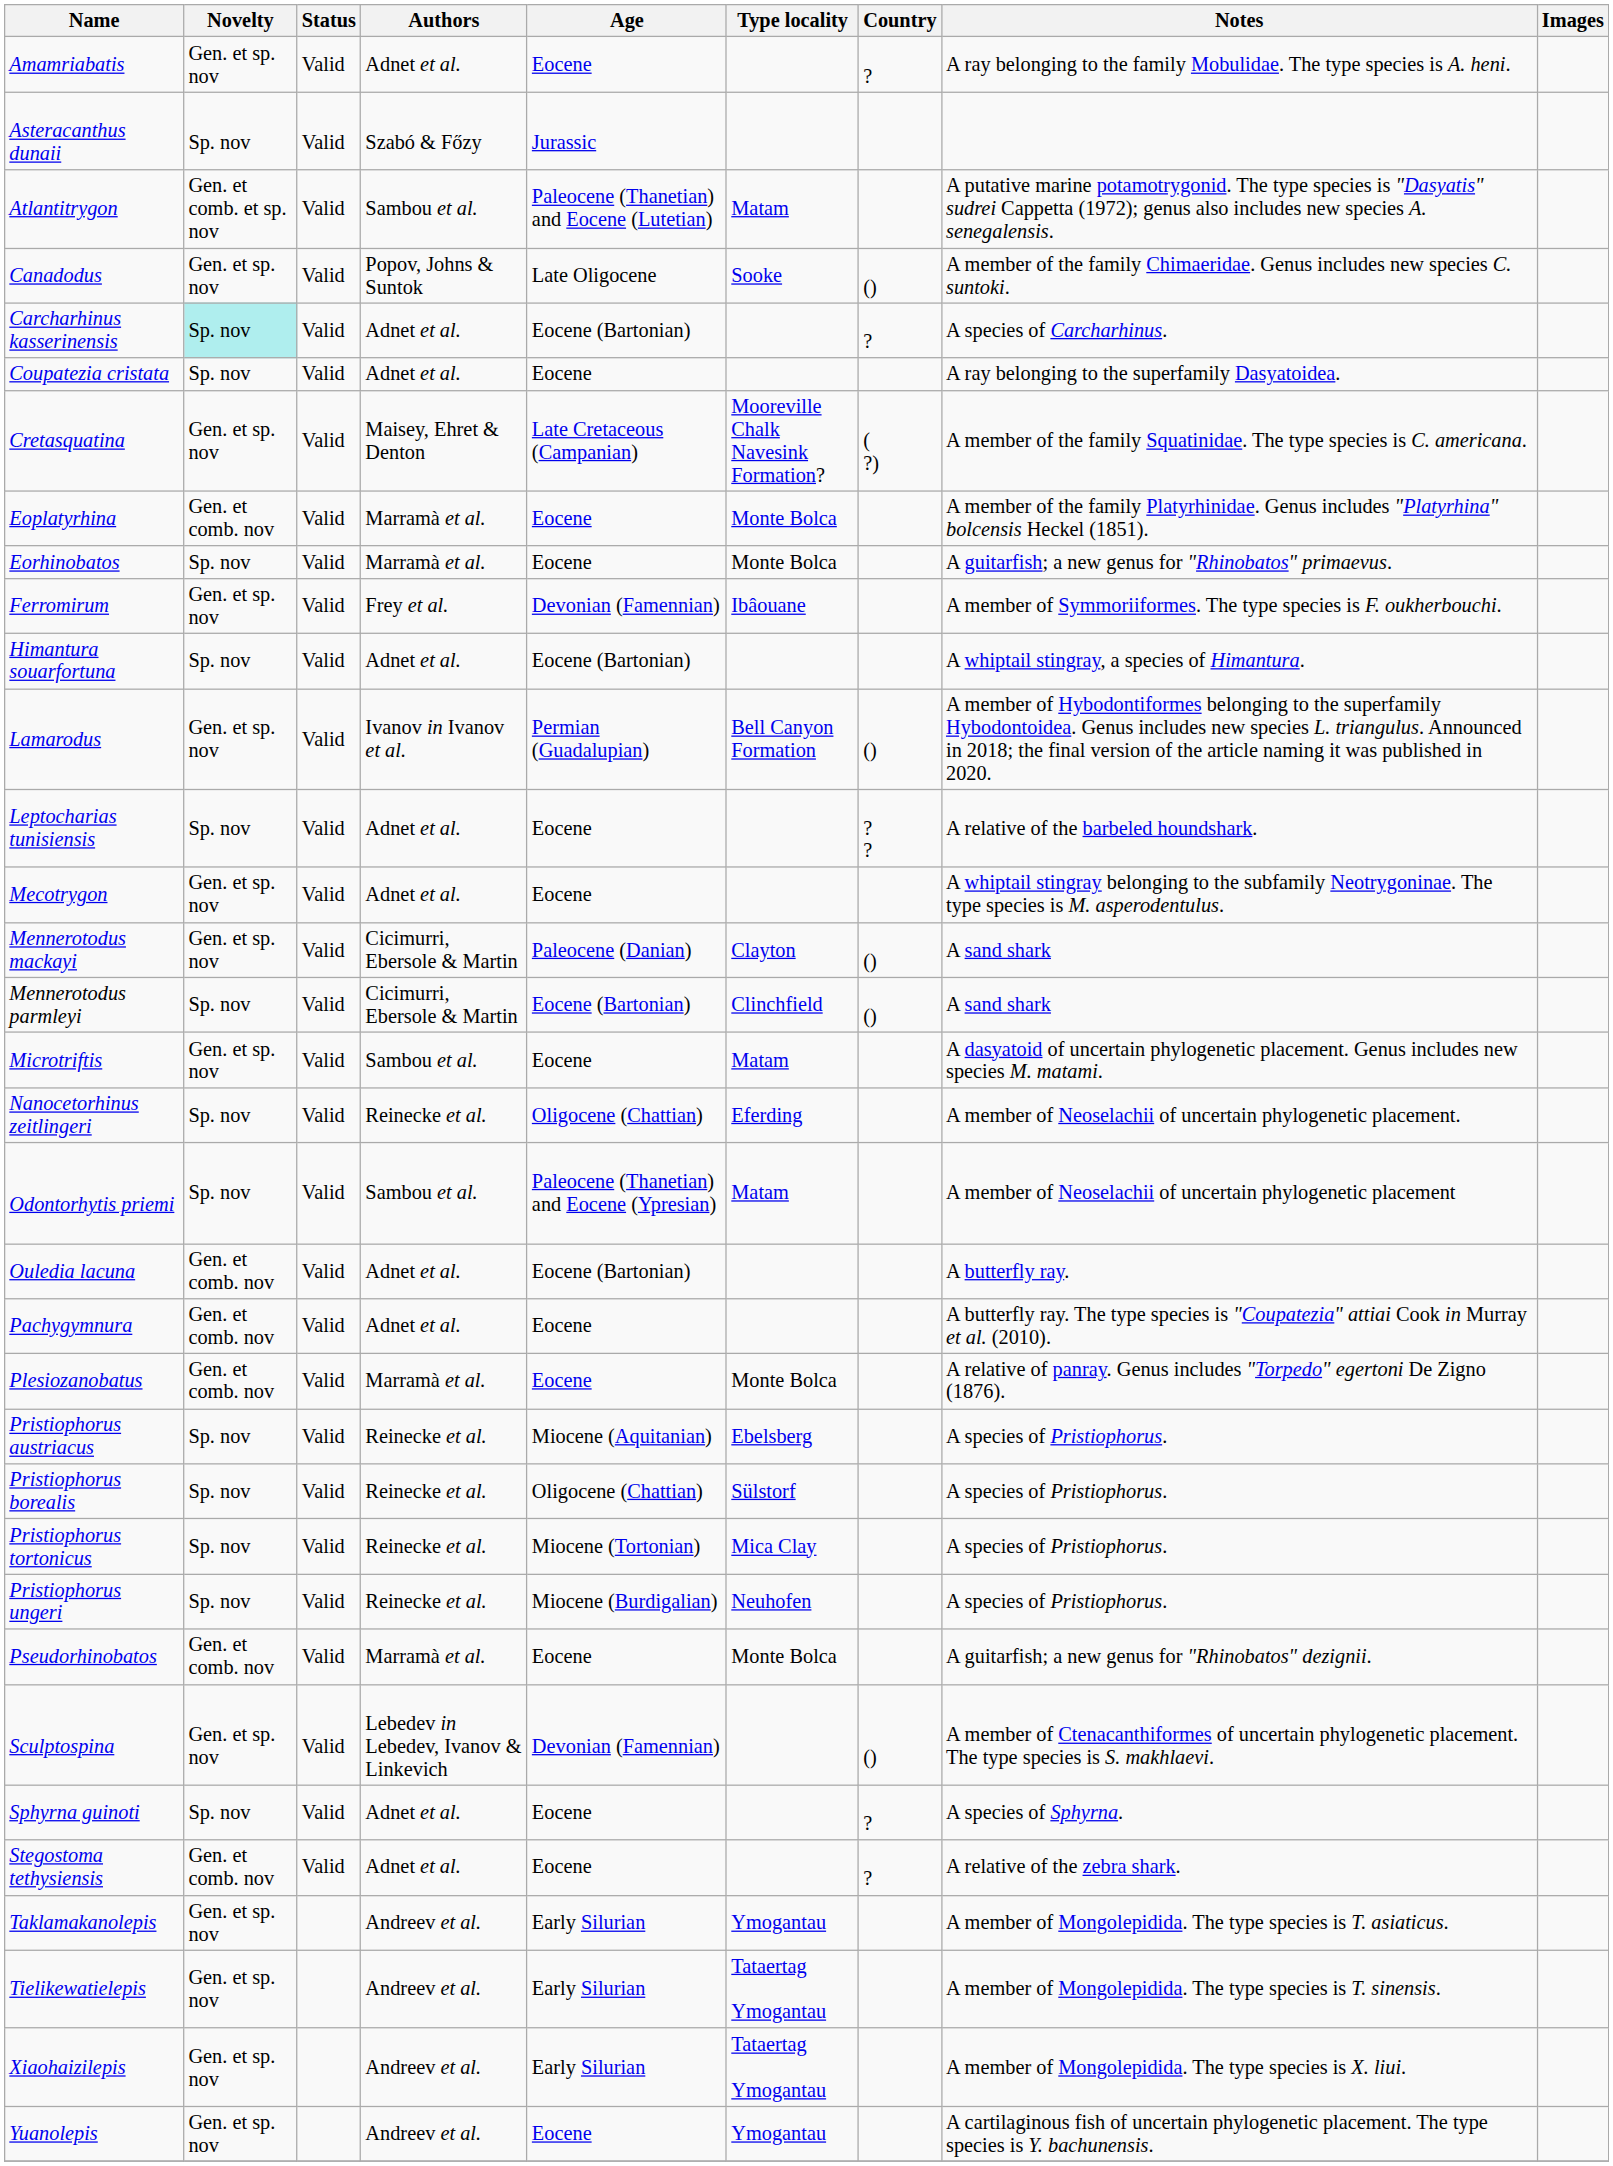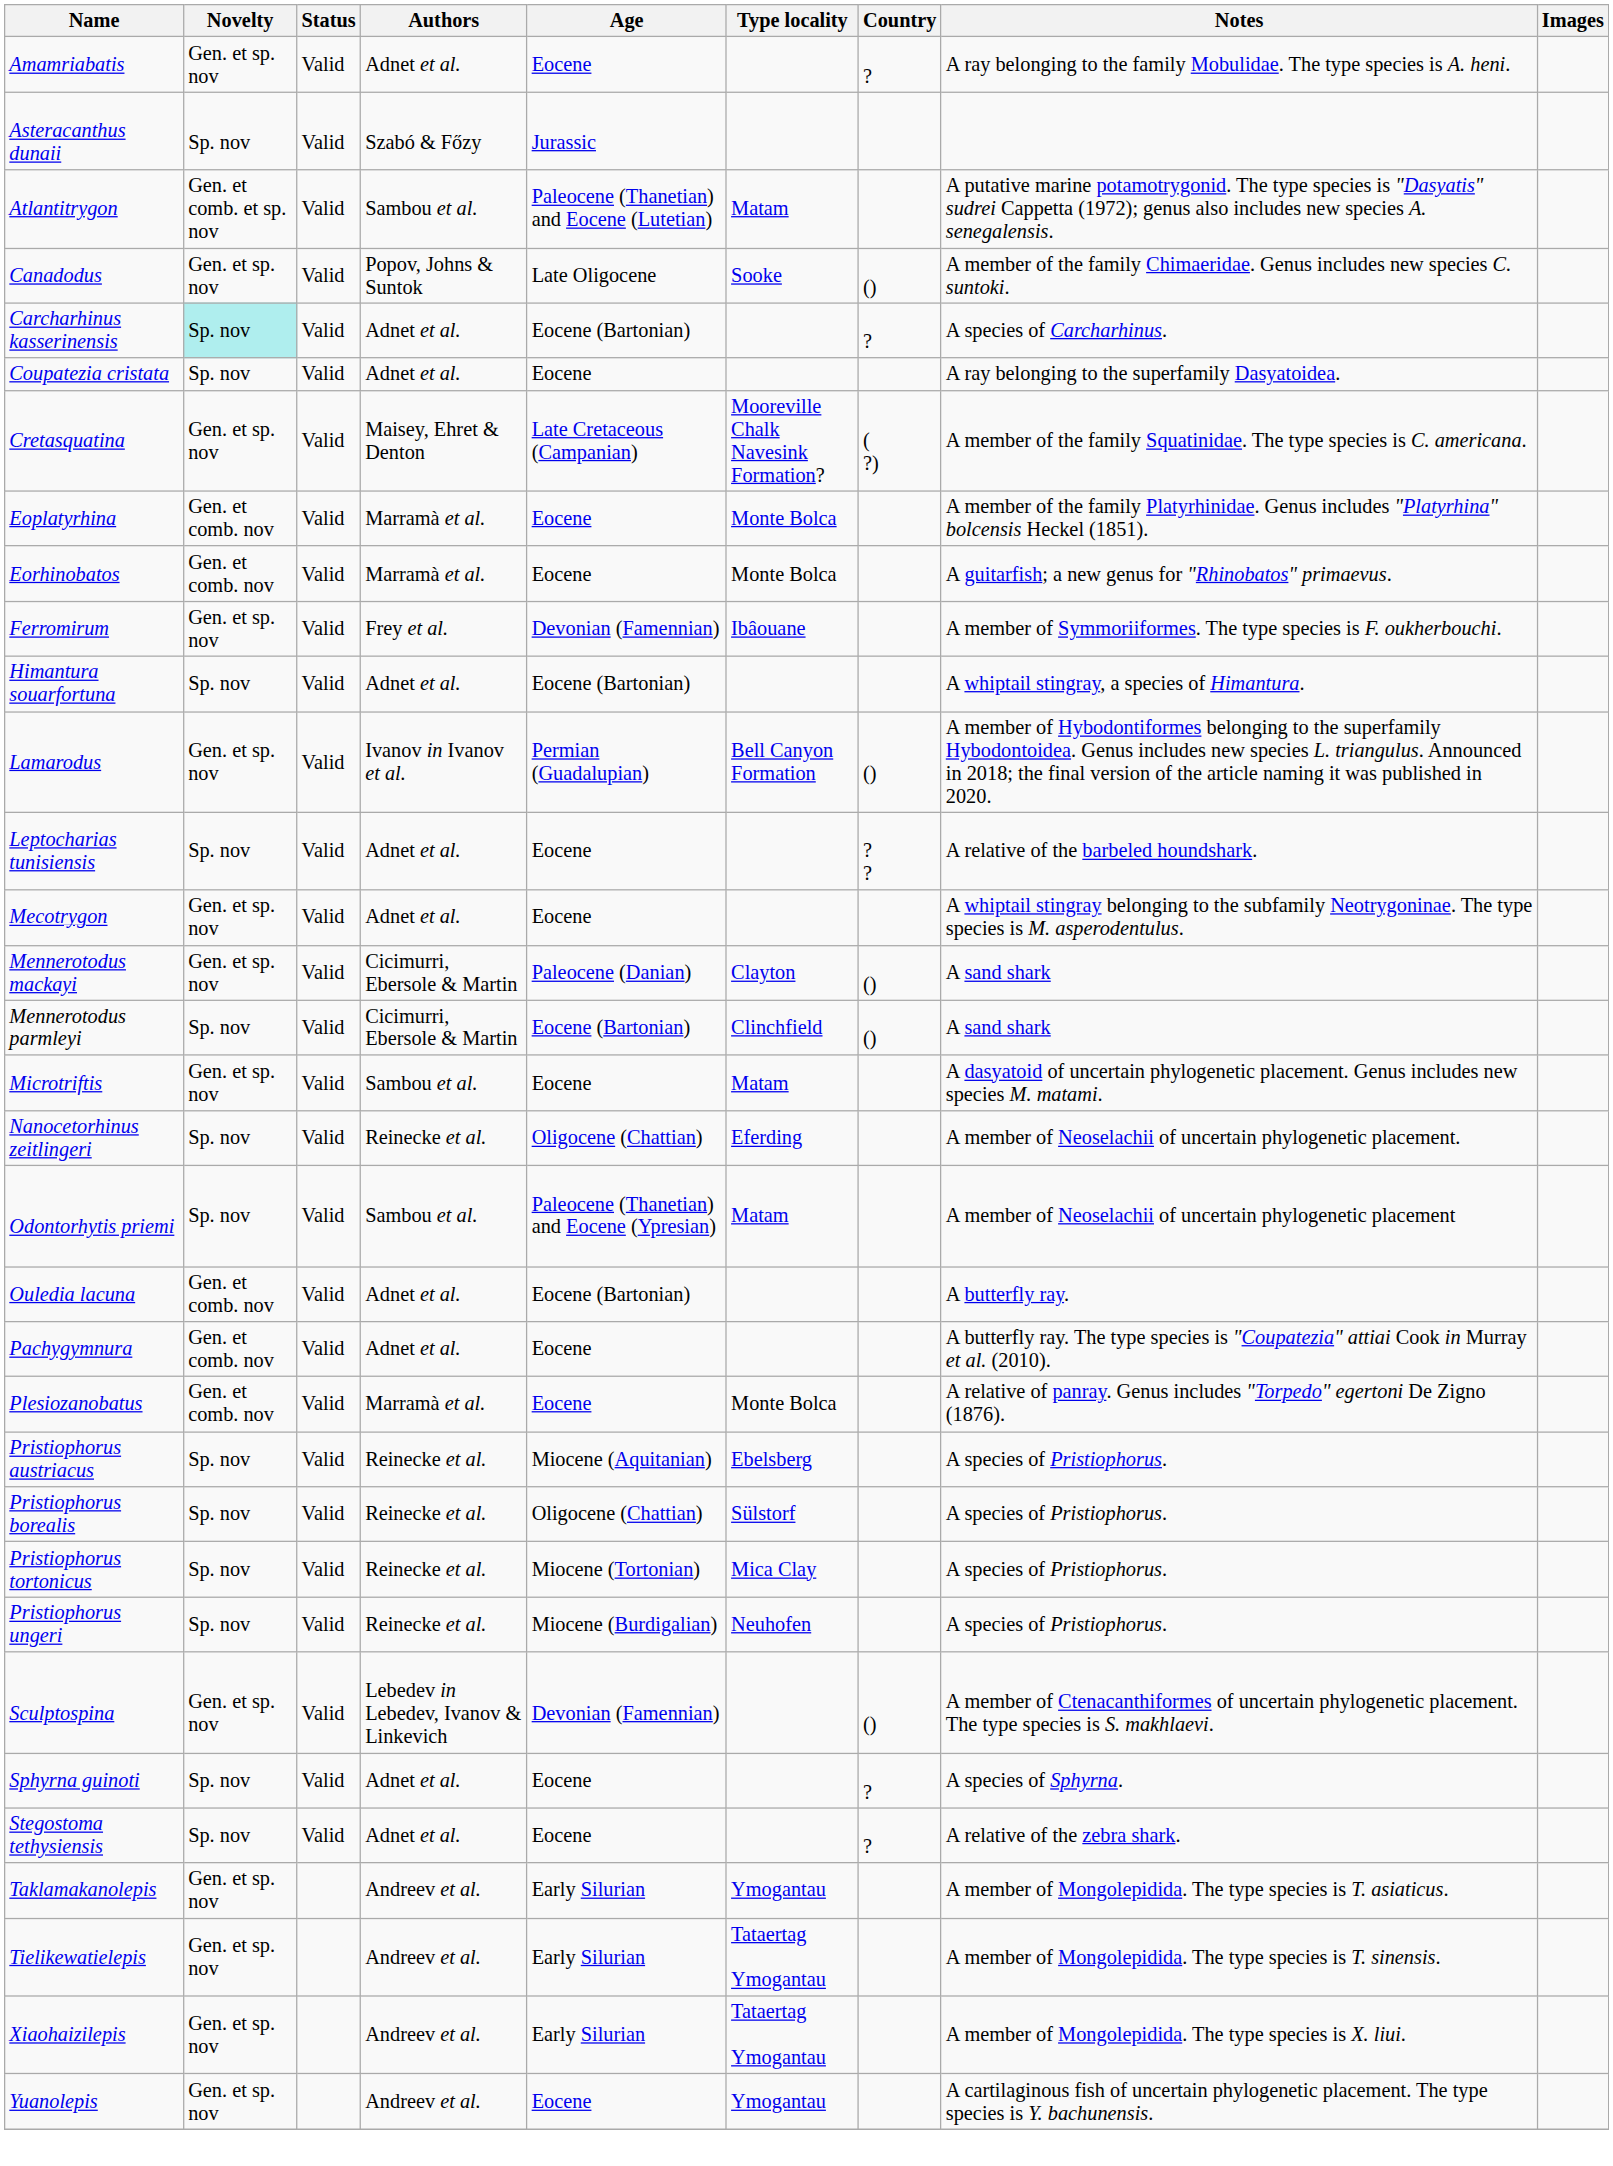(219, 562) Sp. nov -> (231, 573) Gen. et comb. nov
- row: (83, 1656)
(231, 1867) Gen. et comb. nov -> (219, 1835) Sp. nov
